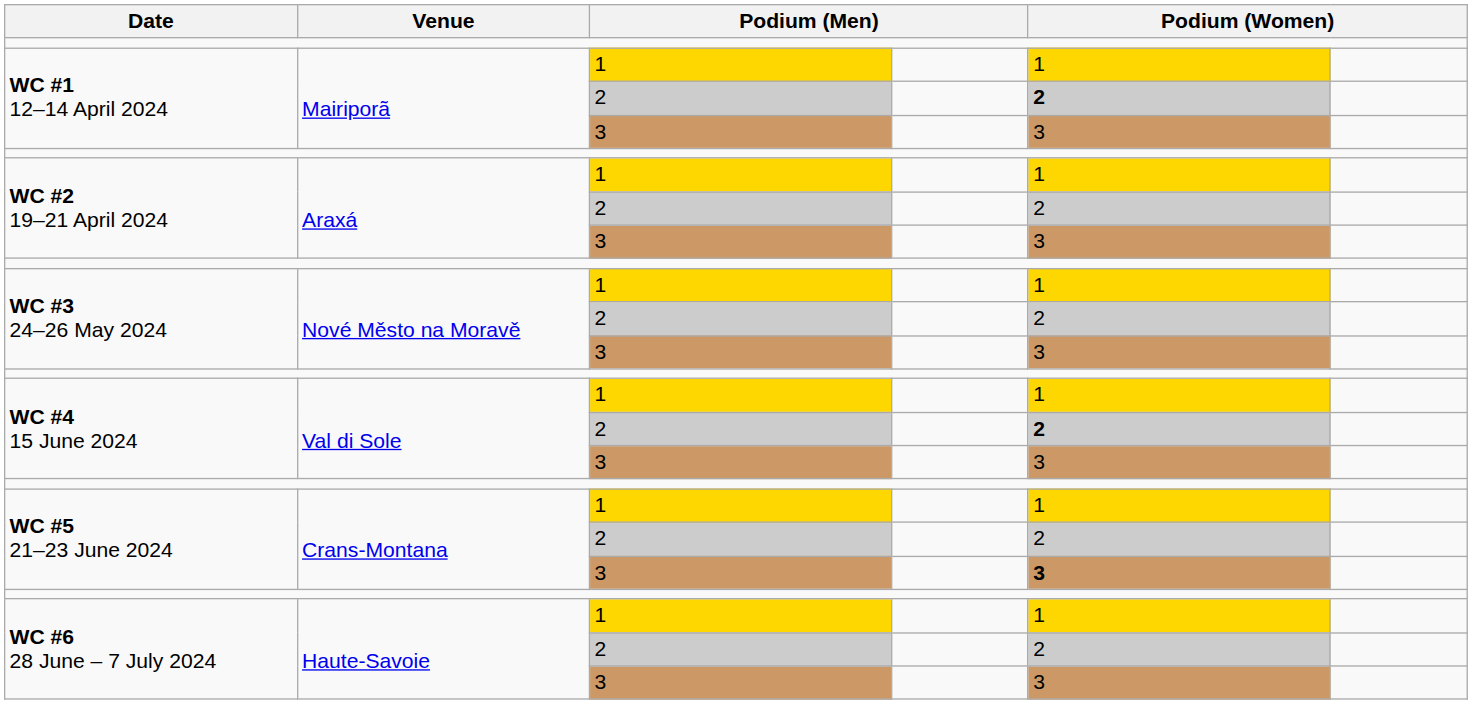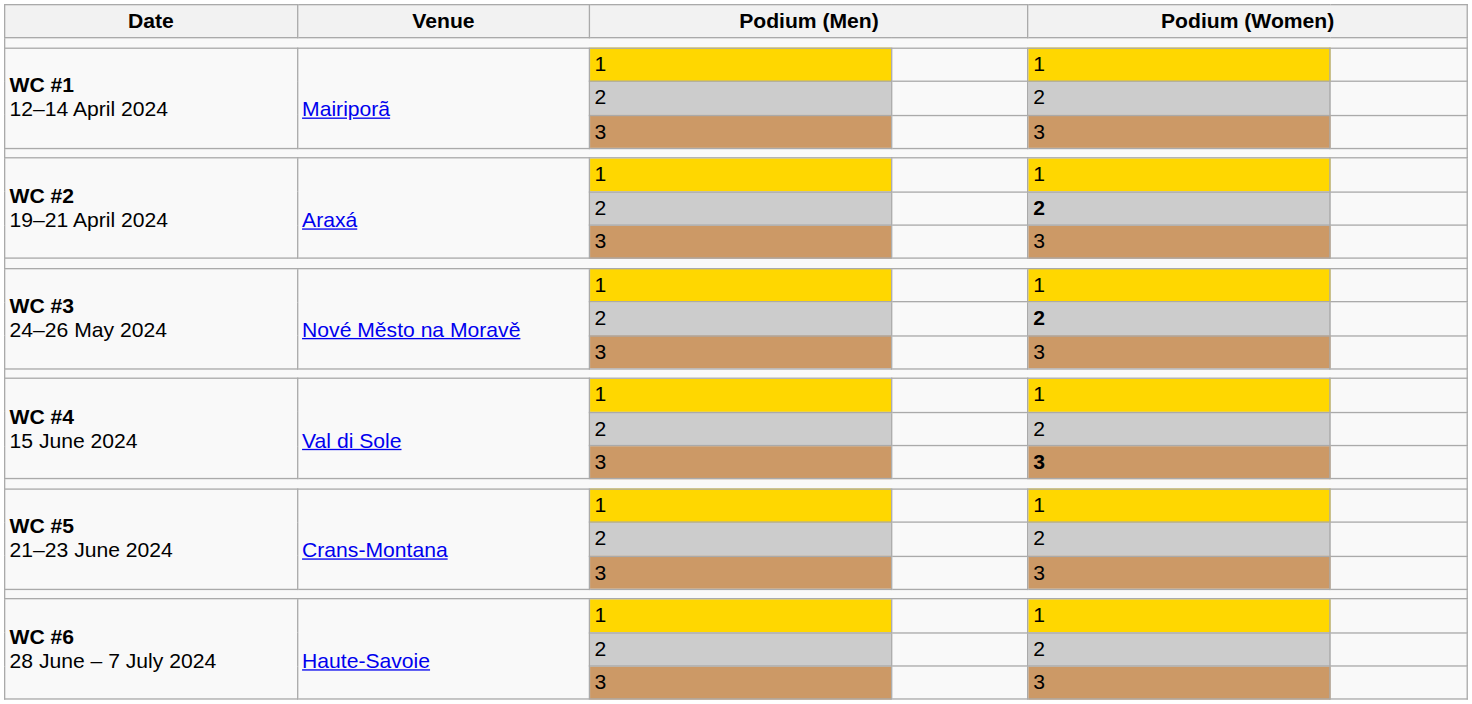(1039, 97) bold -> (1039, 97) normal
(1039, 208) normal -> (1039, 208) bold
(1039, 318) normal -> (1039, 318) bold
(1039, 428) bold -> (1039, 428) normal
(1039, 462) normal -> (1039, 462) bold
(1039, 572) bold -> (1039, 572) normal
